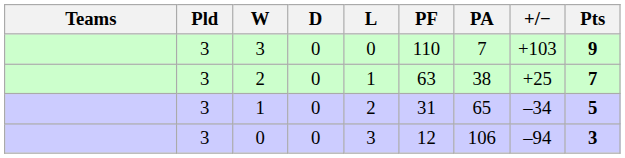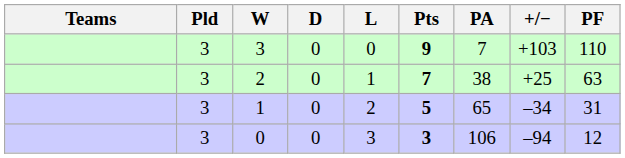columns swapped: (426, 19) <-> (593, 19)
